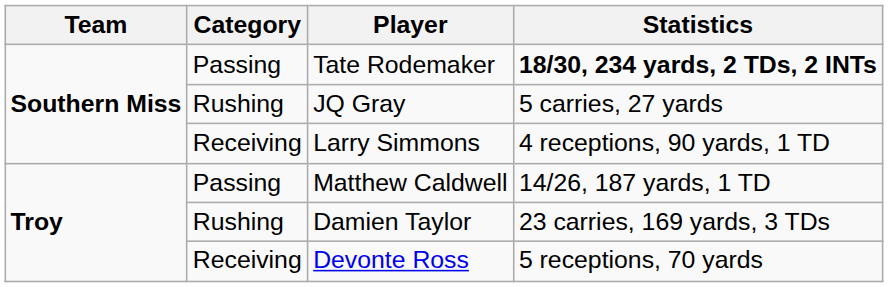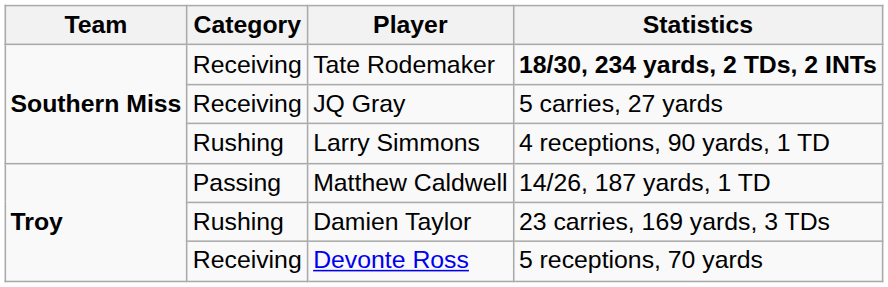(237, 64) Passing -> (247, 64) Receiving
(238, 103) Rushing -> (247, 103) Receiving
(247, 142) Receiving -> (238, 142) Rushing
